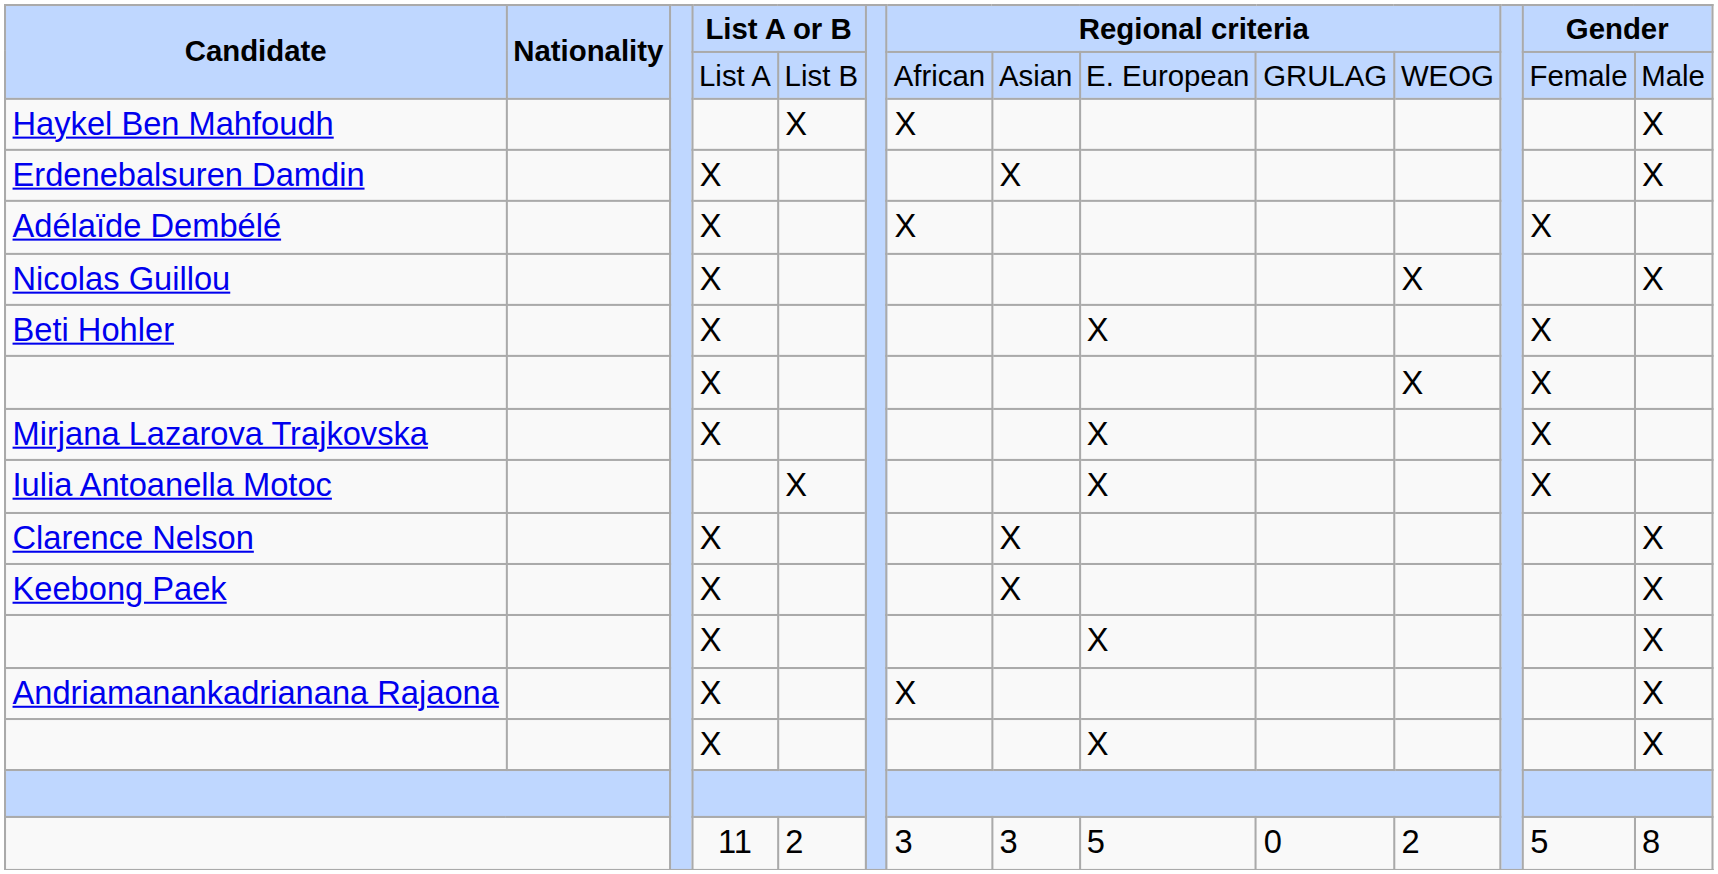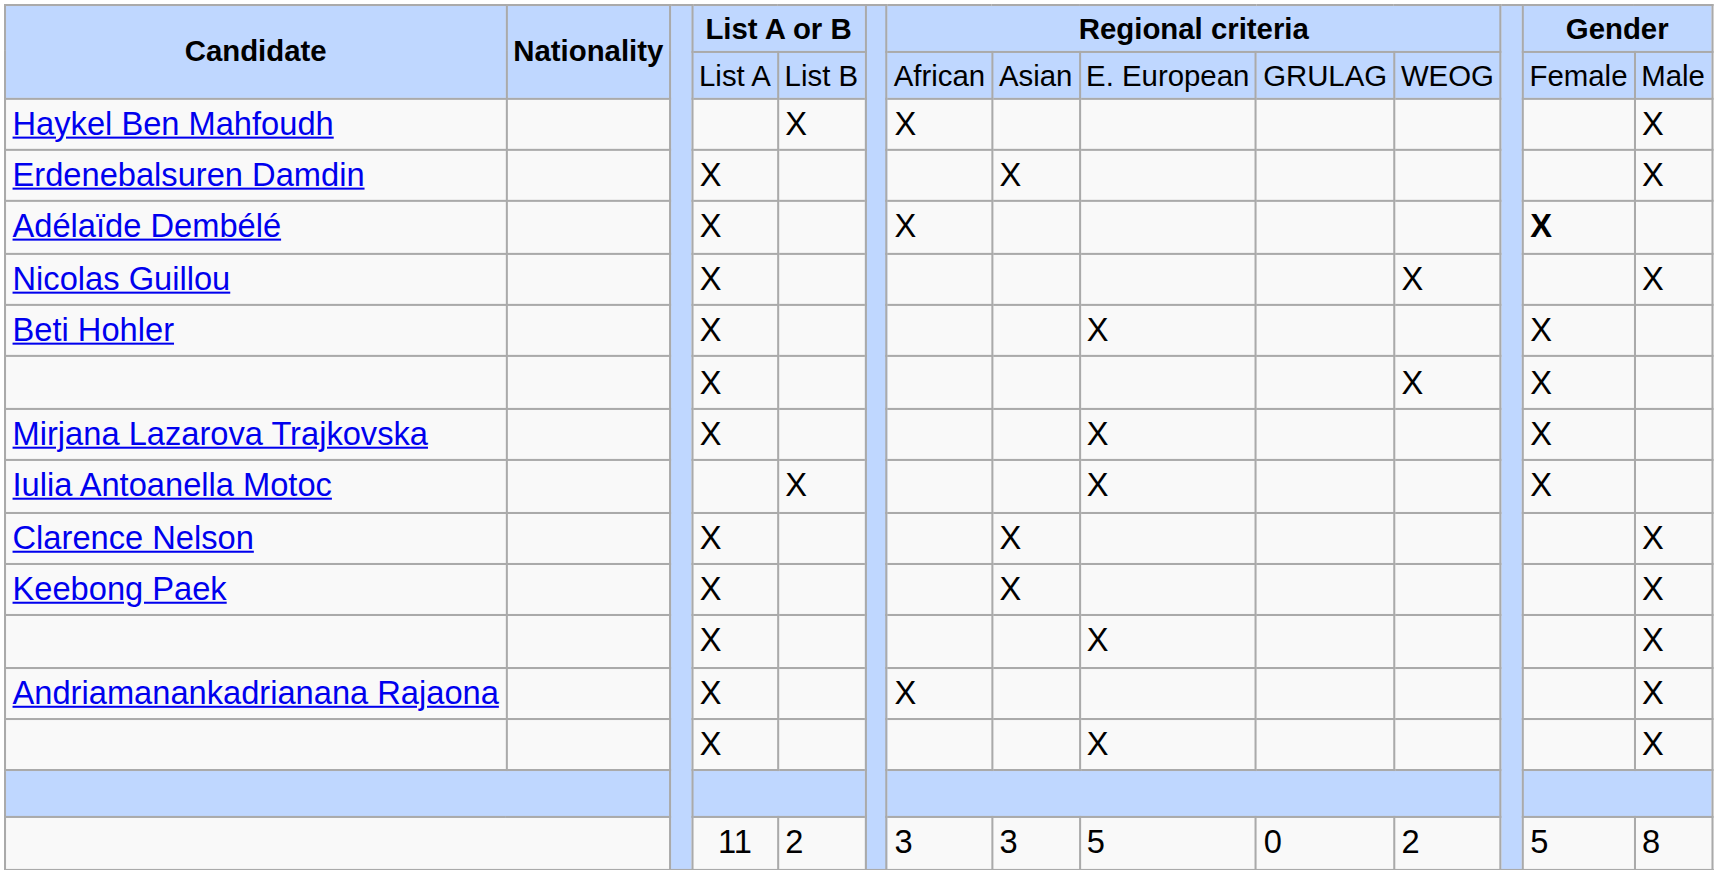(1541, 226) normal -> (1541, 226) bold
